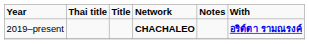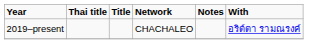(165, 29) bold -> (164, 29) normal
(266, 29) bold -> (264, 29) normal
